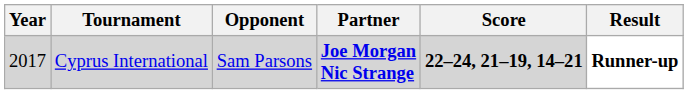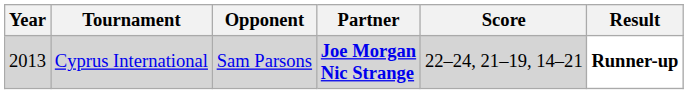(28, 61) 2017 -> (28, 61) 2013
(504, 61) bold -> (504, 61) normal
